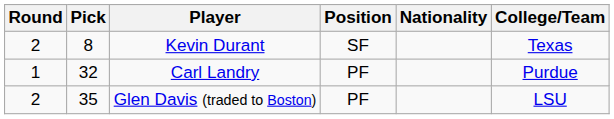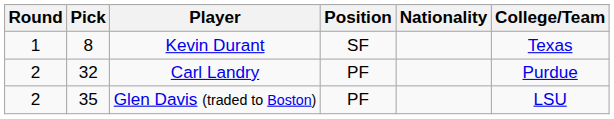(36, 45) 2 -> (36, 45) 1
(36, 72) 1 -> (36, 72) 2
